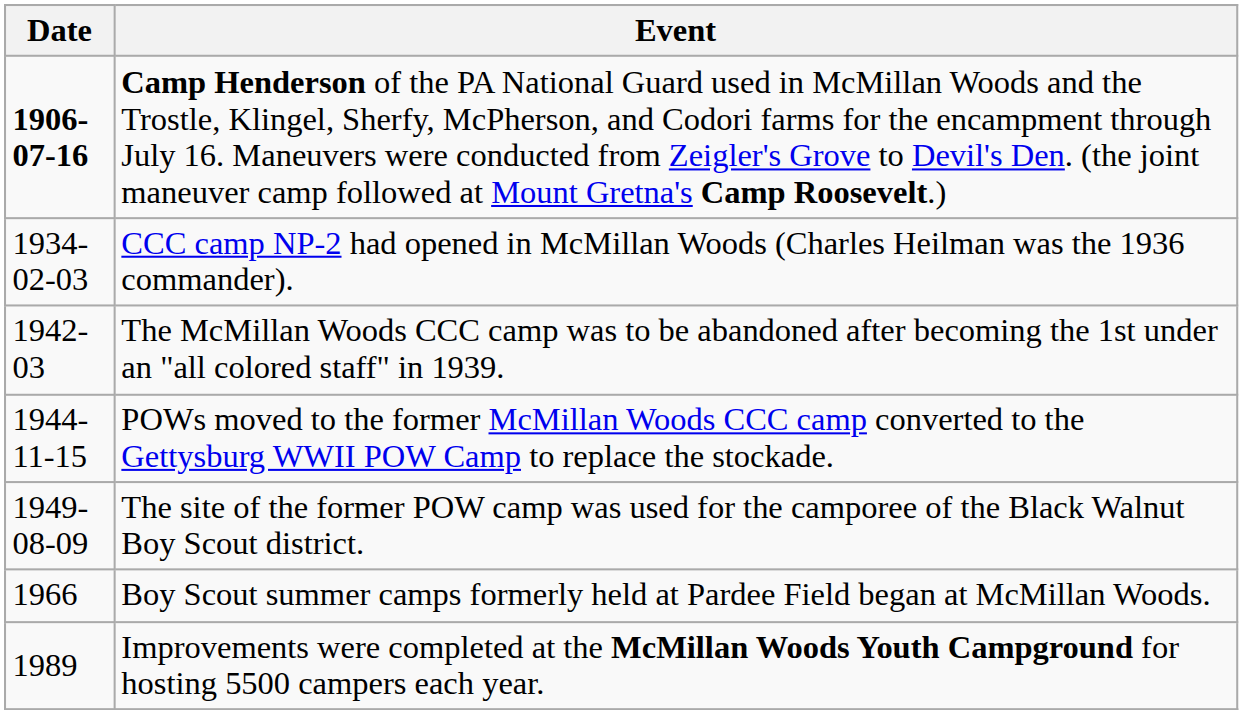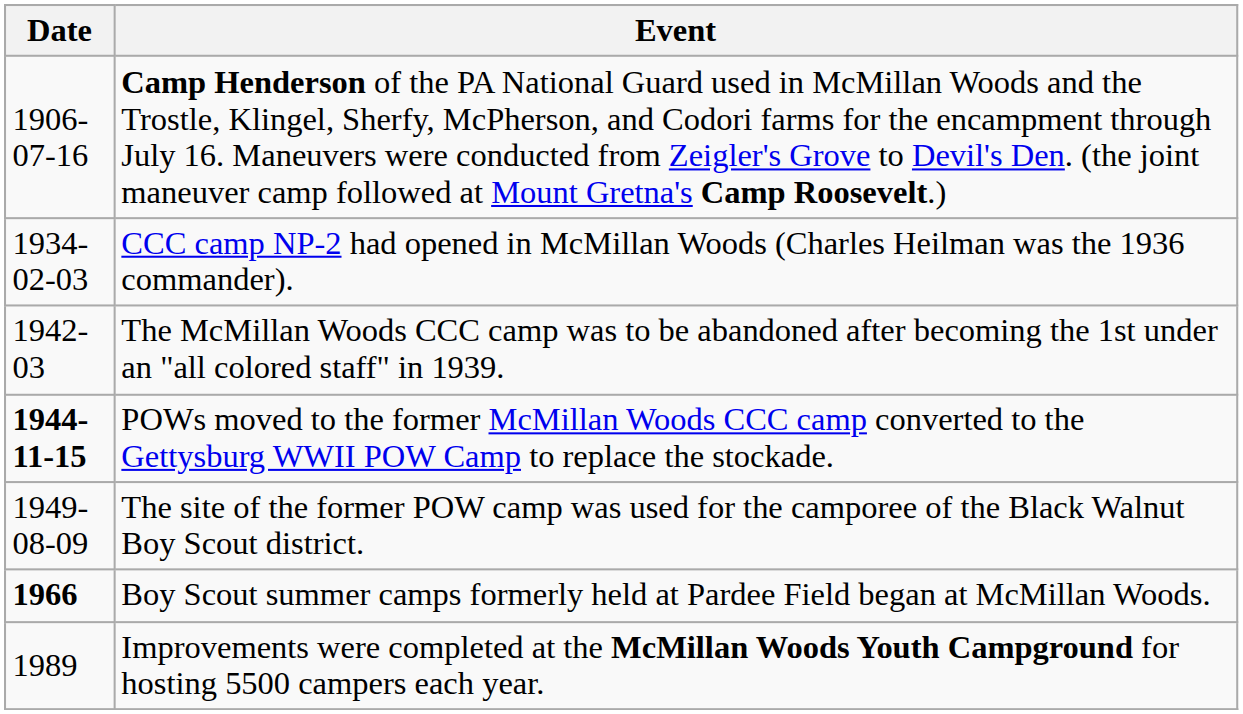(50, 136) bold -> (50, 136) normal
(50, 437) normal -> (50, 437) bold
(45, 595) normal -> (45, 595) bold
